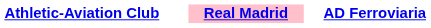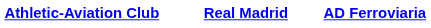(246, 13) pink background -> (246, 13) no background
